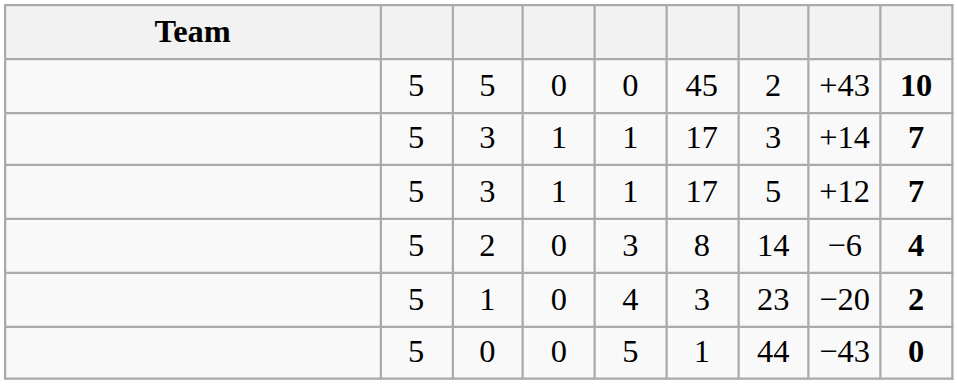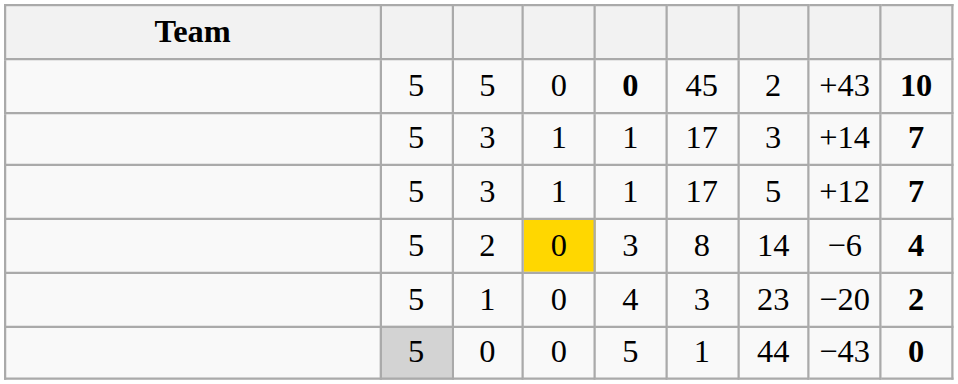(630, 85) normal -> (630, 85) bold
(559, 245) no background -> (559, 245) gold background
(416, 352) no background -> (416, 352) lightgrey background
